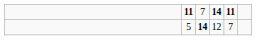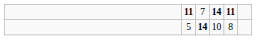(217, 27) 12 -> (217, 27) 10
(231, 27) 7 -> (231, 27) 8
